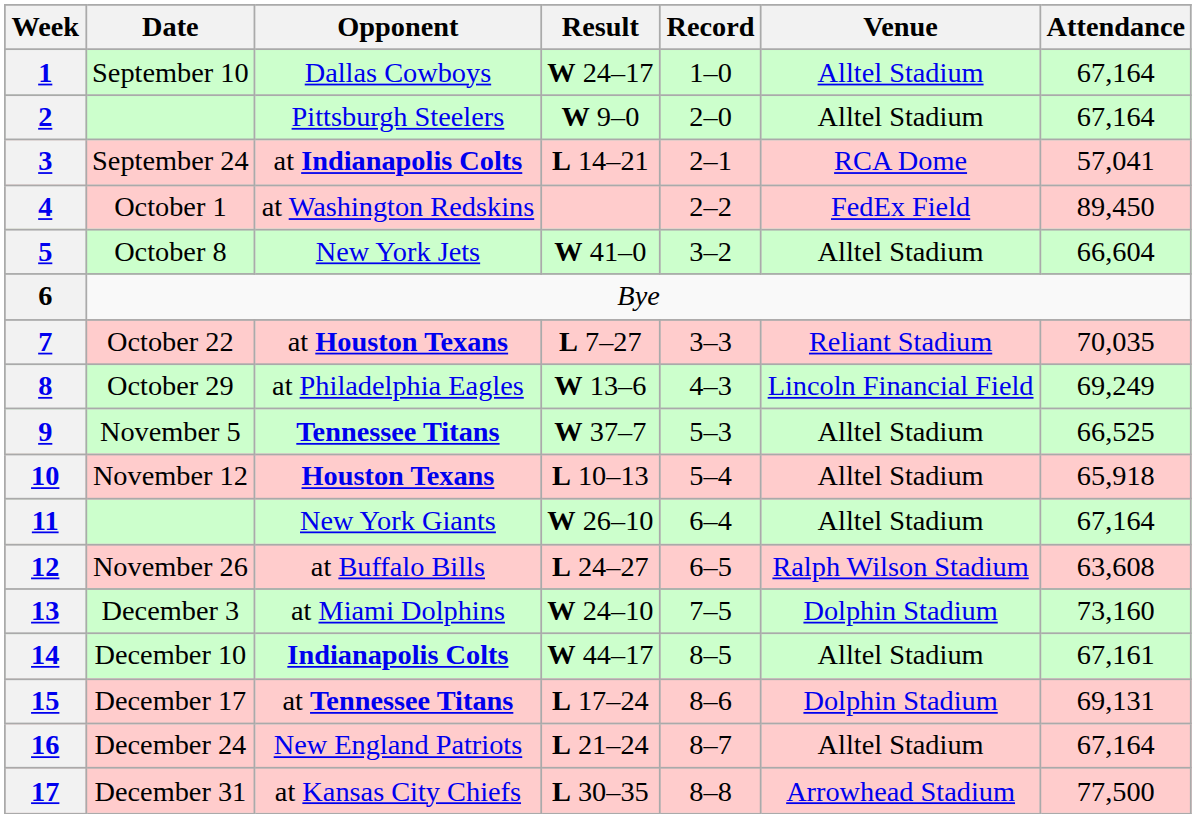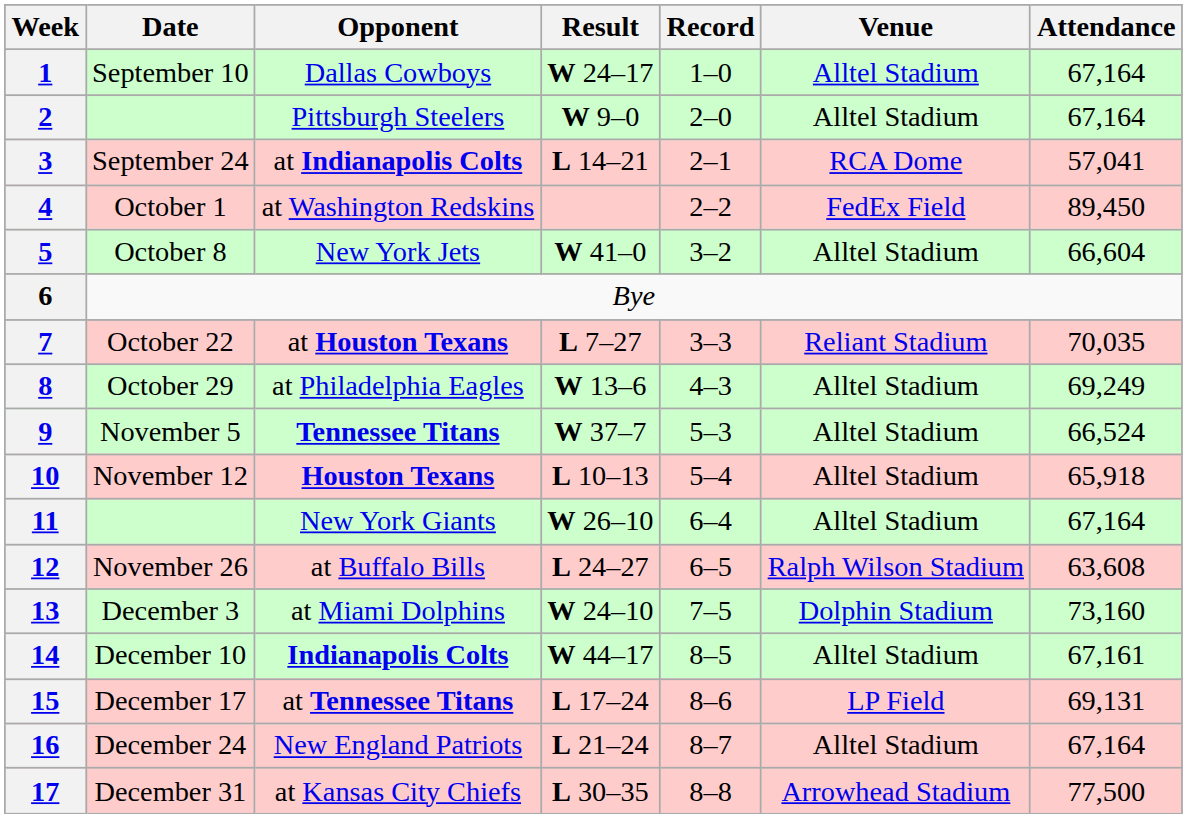(901, 386) Lincoln Financial Field -> (896, 386) Alltel Stadium
(1116, 431) 66,525 -> (1106, 431) 66,524
(901, 700) Dolphin Stadium -> (896, 700) LP Field
